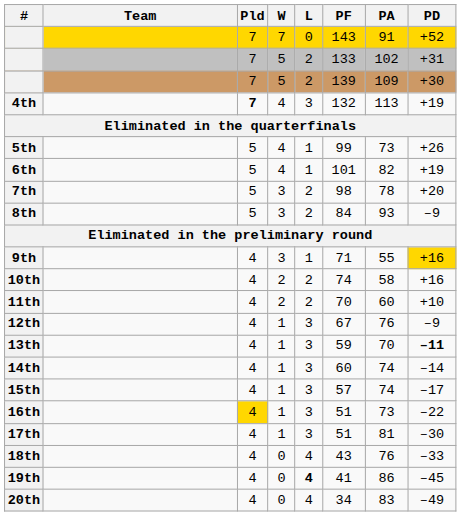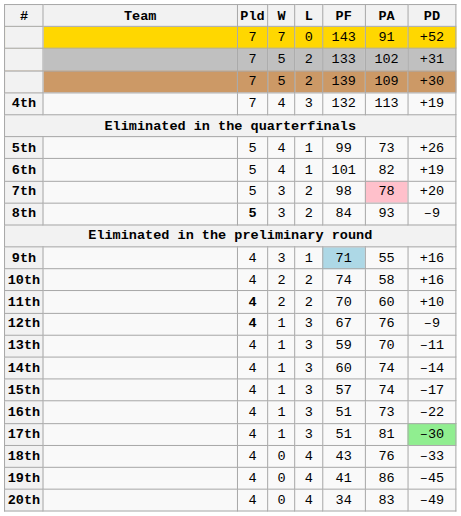(252, 104) bold -> (252, 104) normal
(387, 192) no background -> (387, 192) pink background
(252, 214) normal -> (252, 214) bold
(344, 258) no background -> (344, 258) lightblue background
(432, 258) gold background -> (432, 258) no background
(252, 302) normal -> (252, 302) bold
(252, 324) normal -> (252, 324) bold
(432, 346) bold -> (432, 346) normal
(252, 412) gold background -> (252, 412) no background
(432, 434) no background -> (432, 434) lightgreen background
(309, 478) bold -> (309, 478) normal
